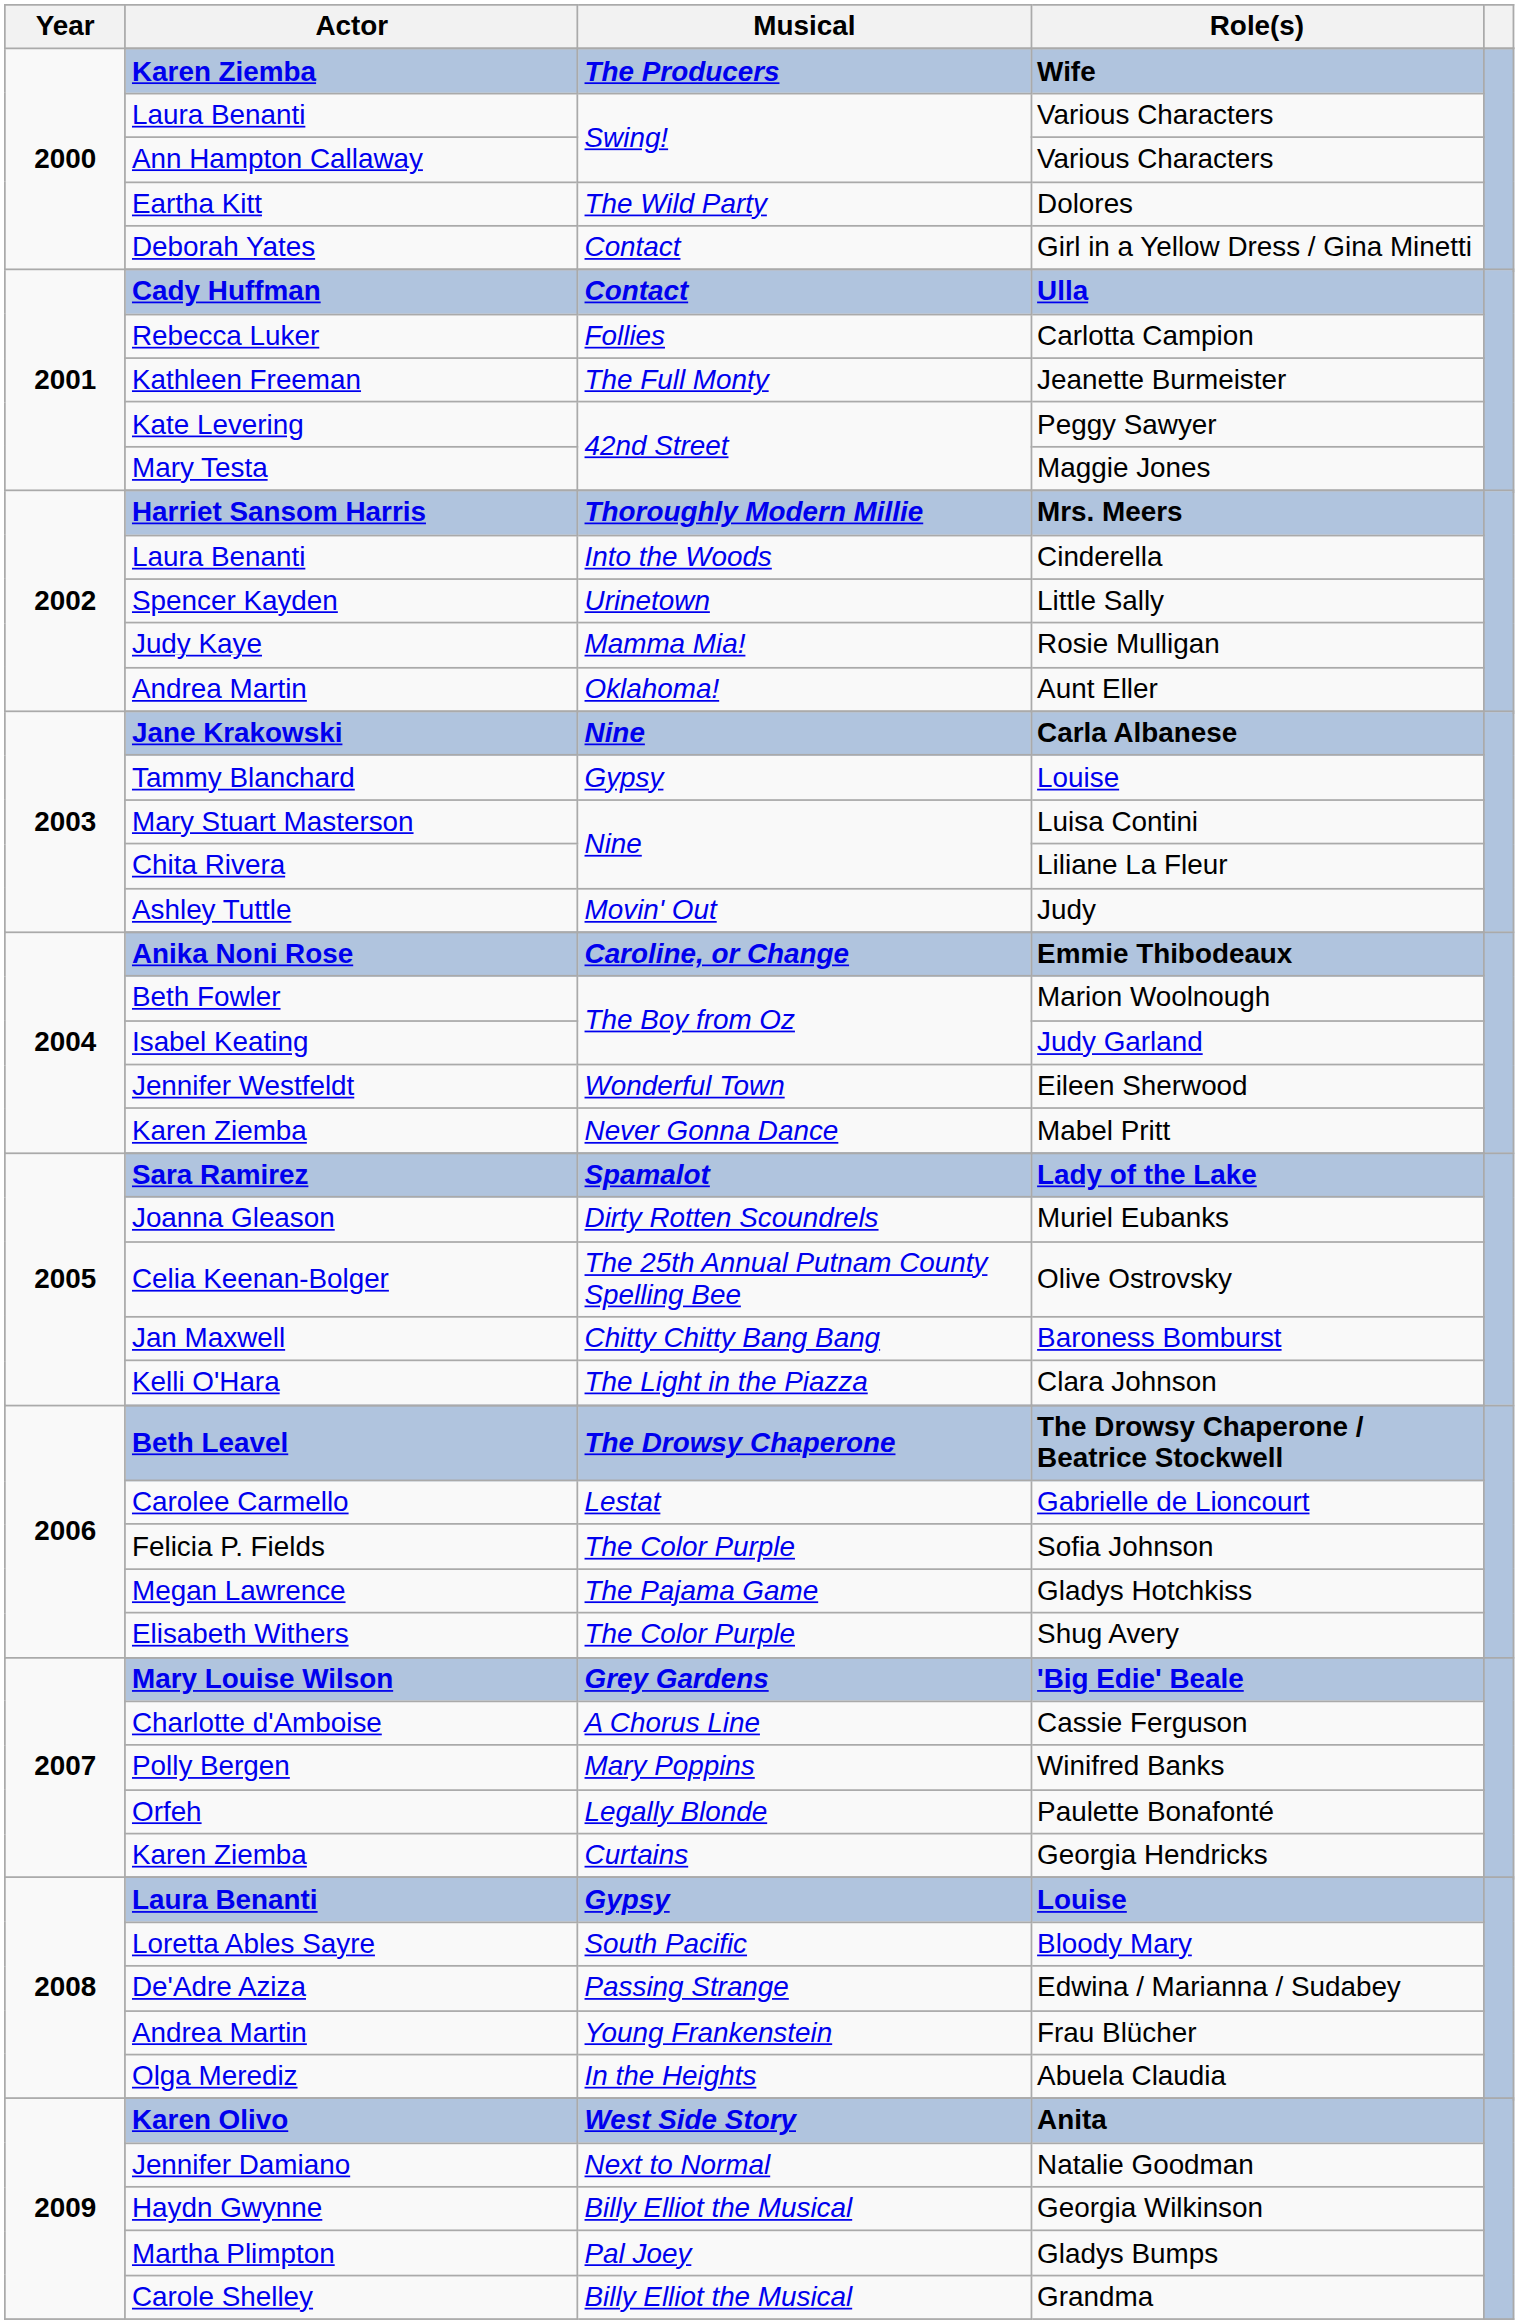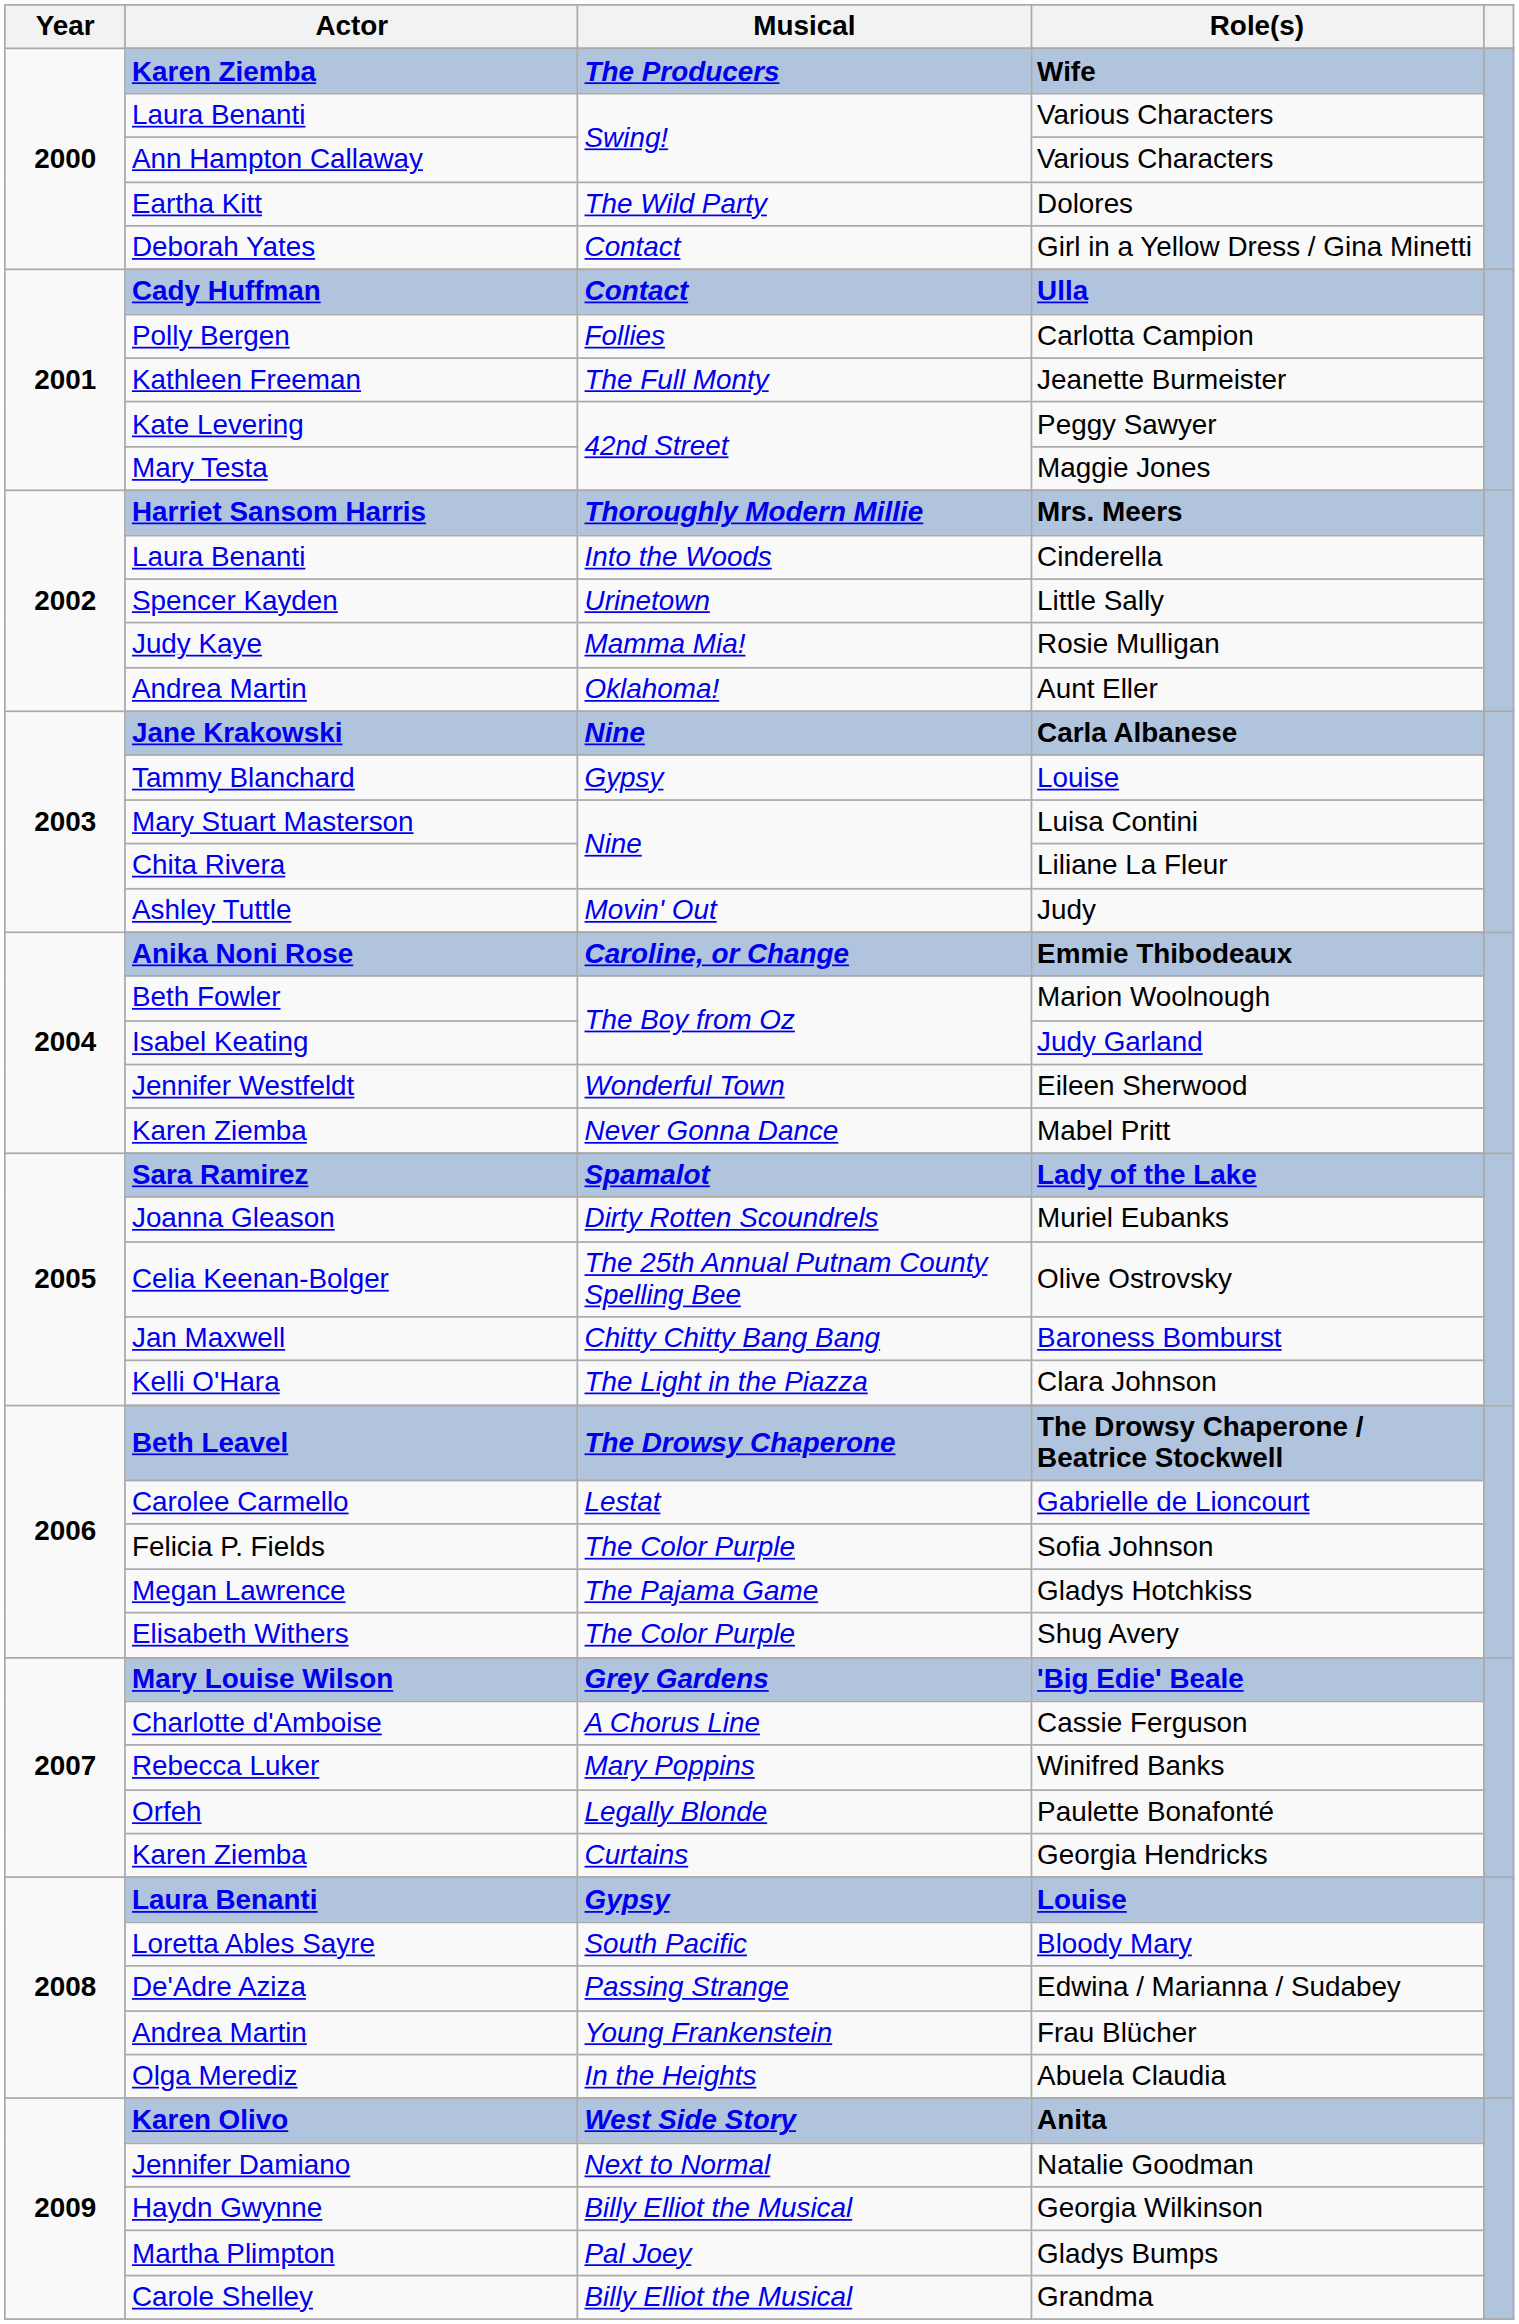(226, 335) Rebecca Luker -> (211, 335) Polly Bergen
(211, 1767) Polly Bergen -> (226, 1767) Rebecca Luker
